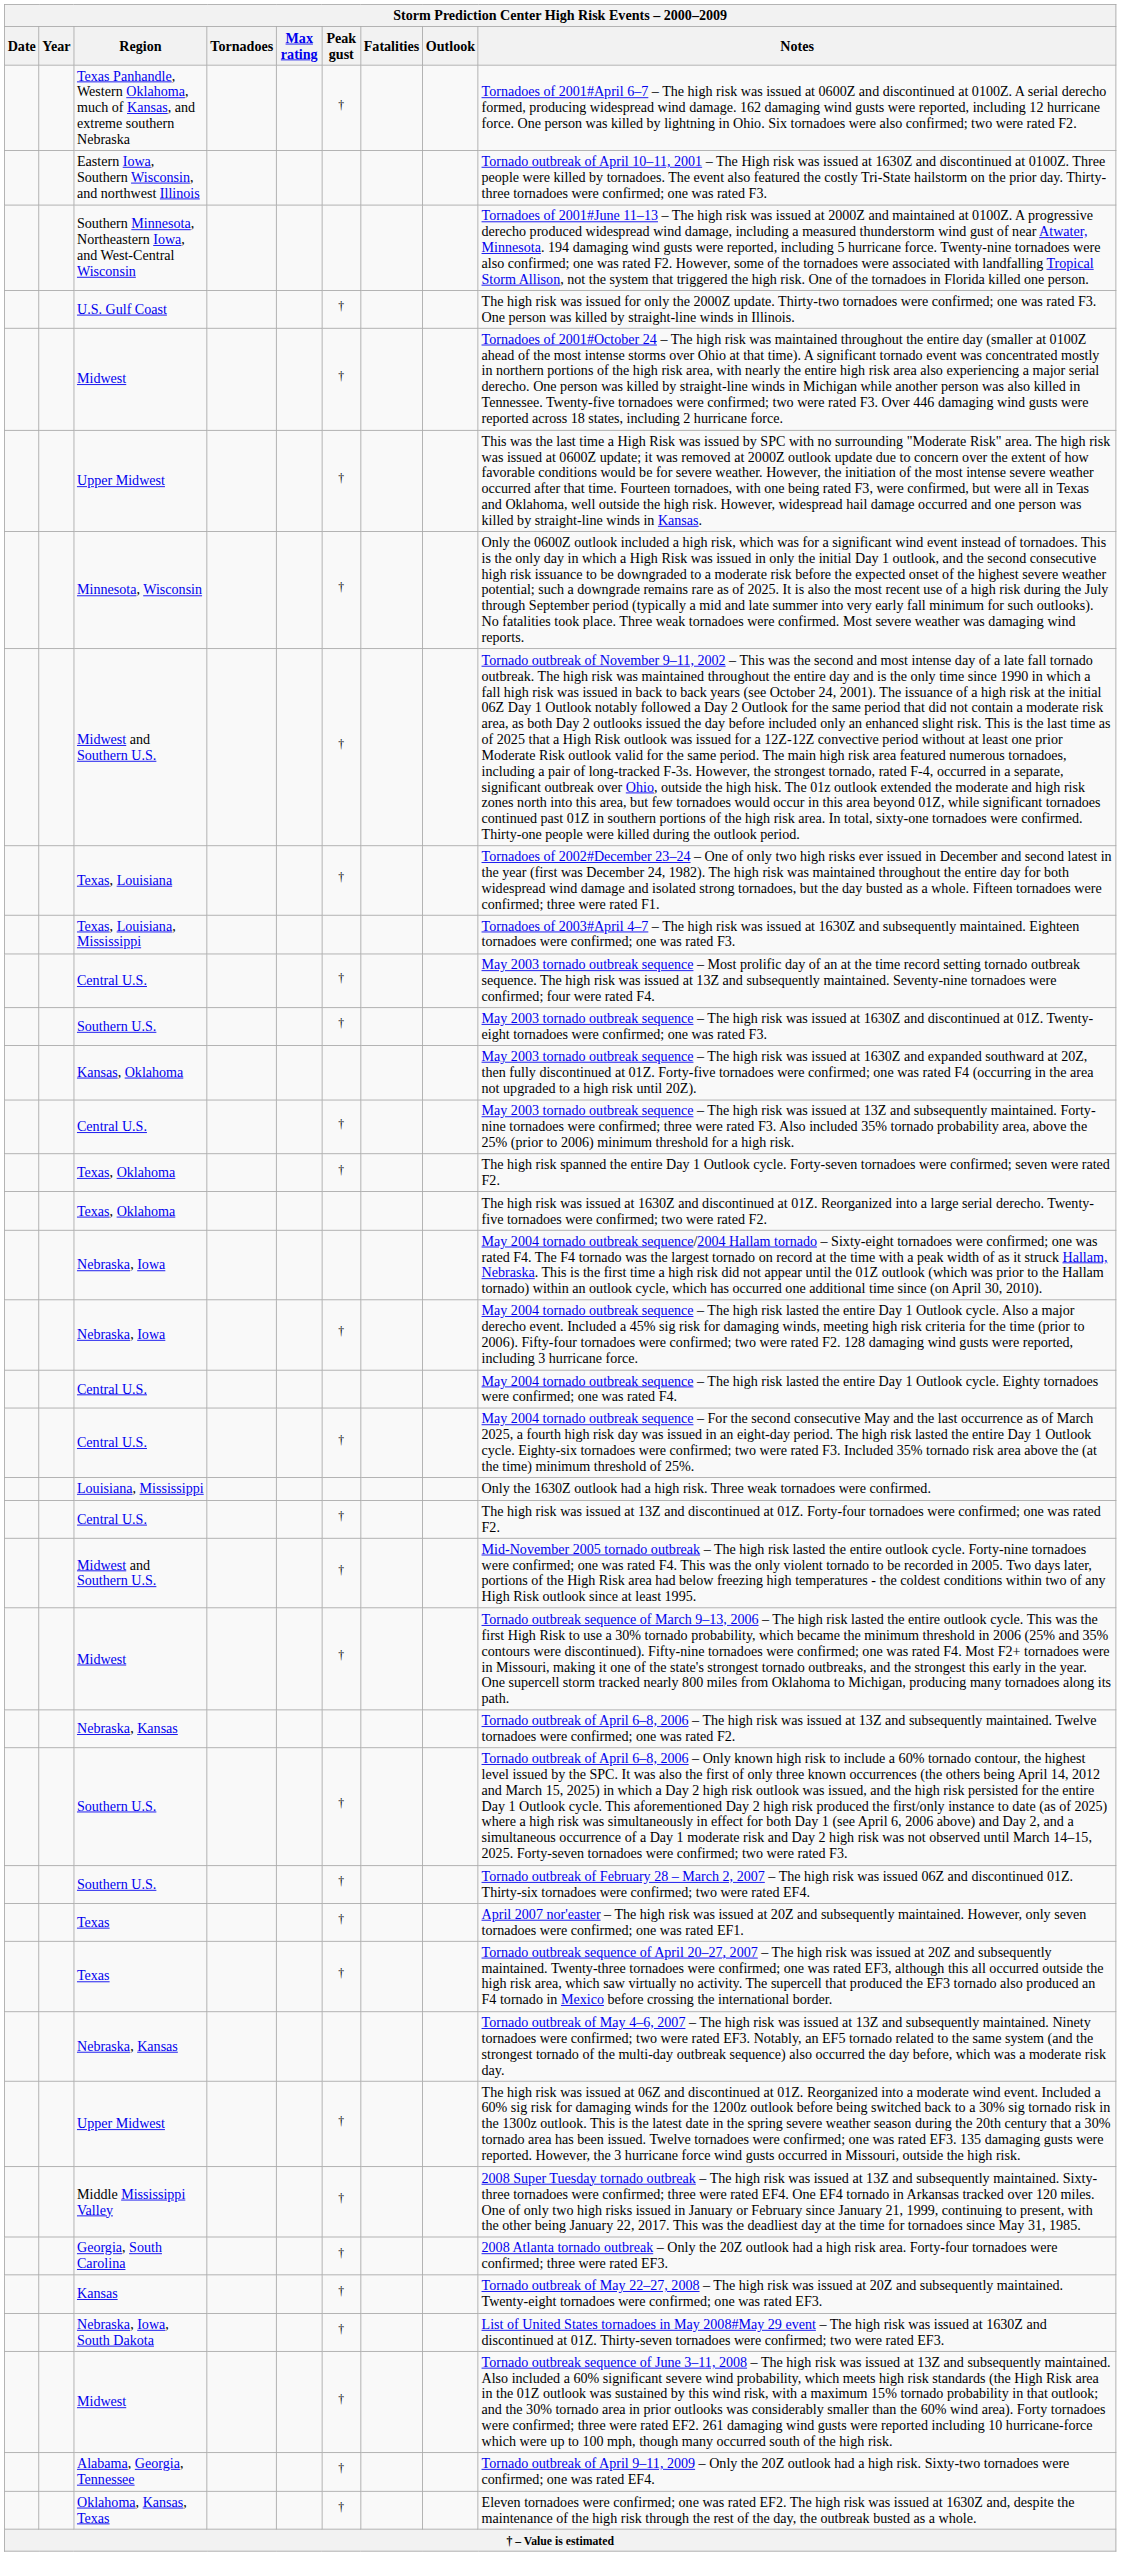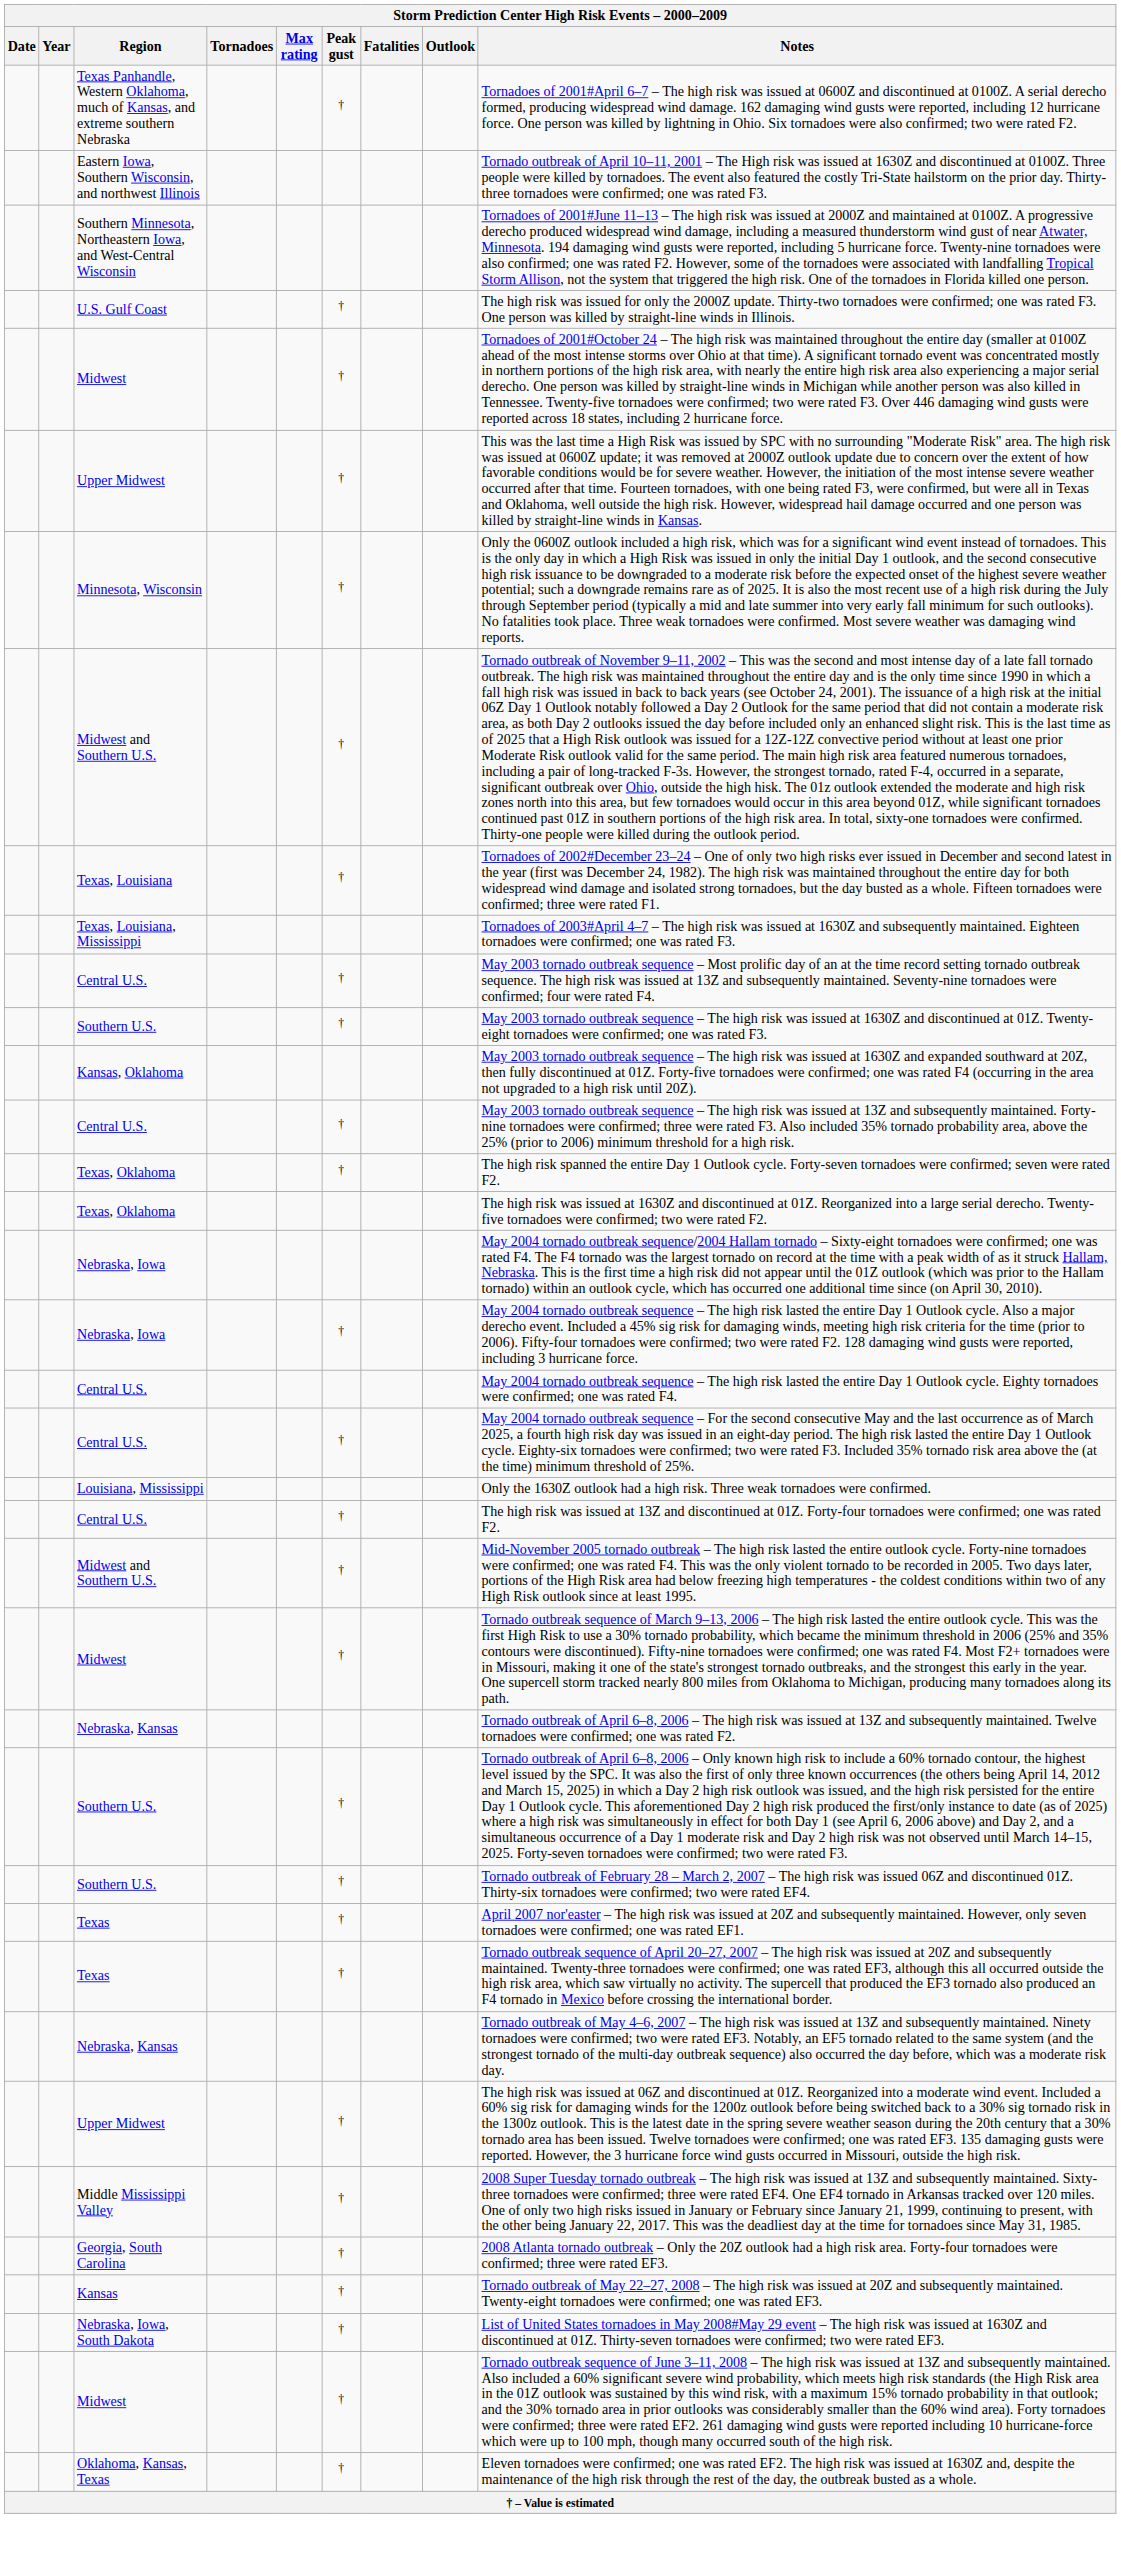- row: (22, 2472)
